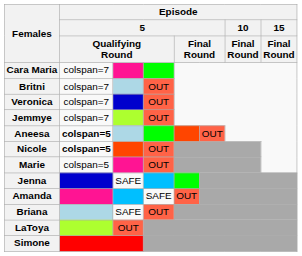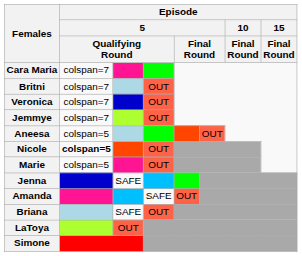(86, 133) bold -> (86, 133) normal
